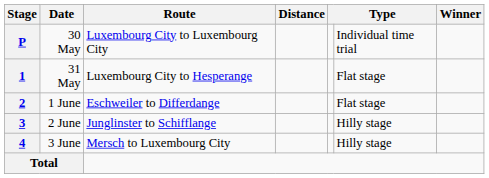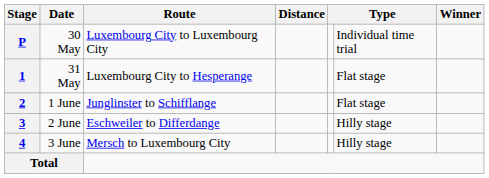(153, 103) Eschweiler to Differdange -> (151, 103) Junglinster to Schifflange
(151, 123) Junglinster to Schifflange -> (153, 123) Eschweiler to Differdange
